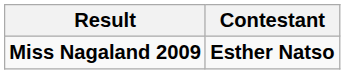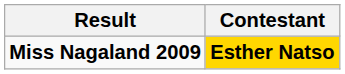(272, 52) no background -> (272, 52) gold background
